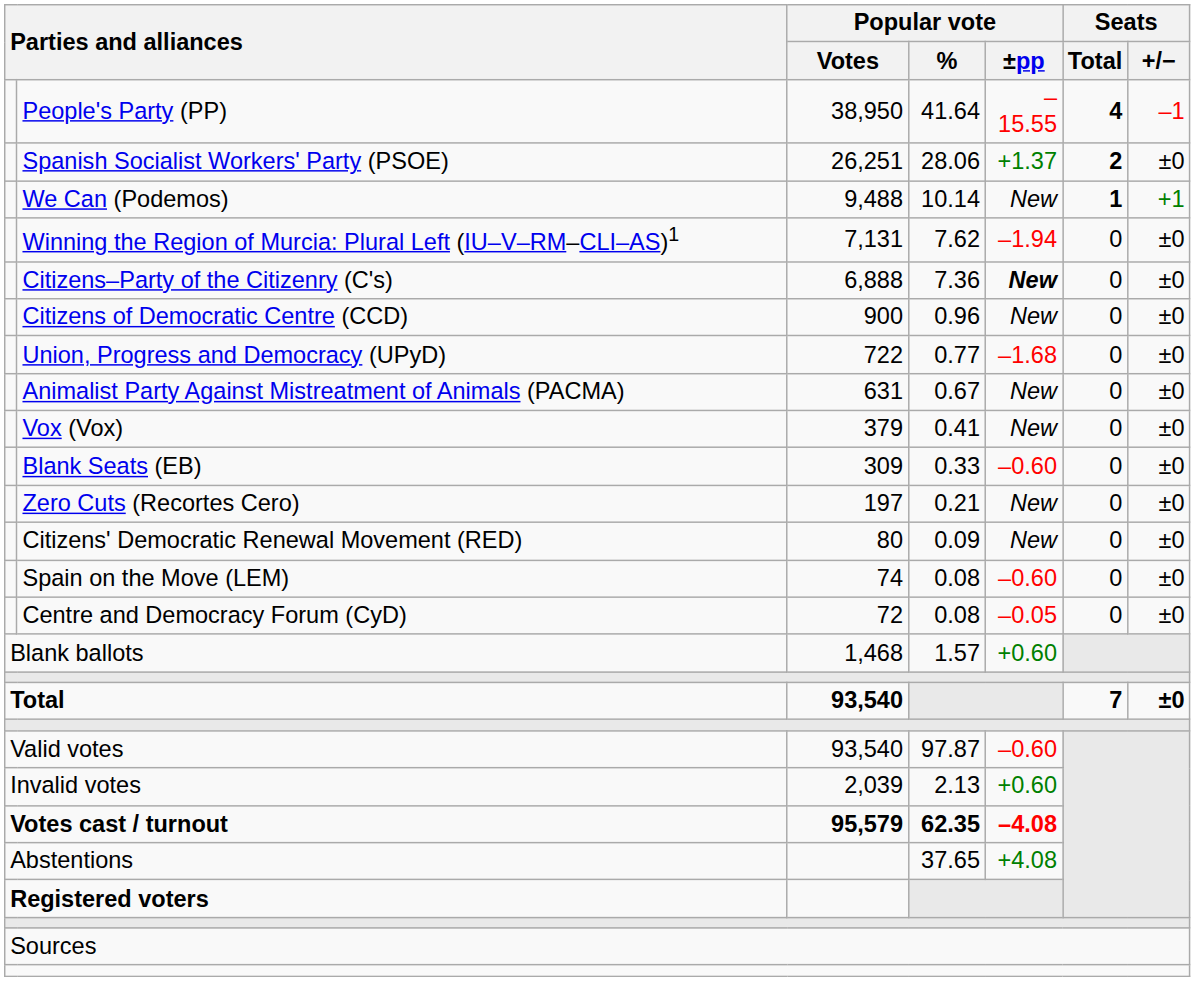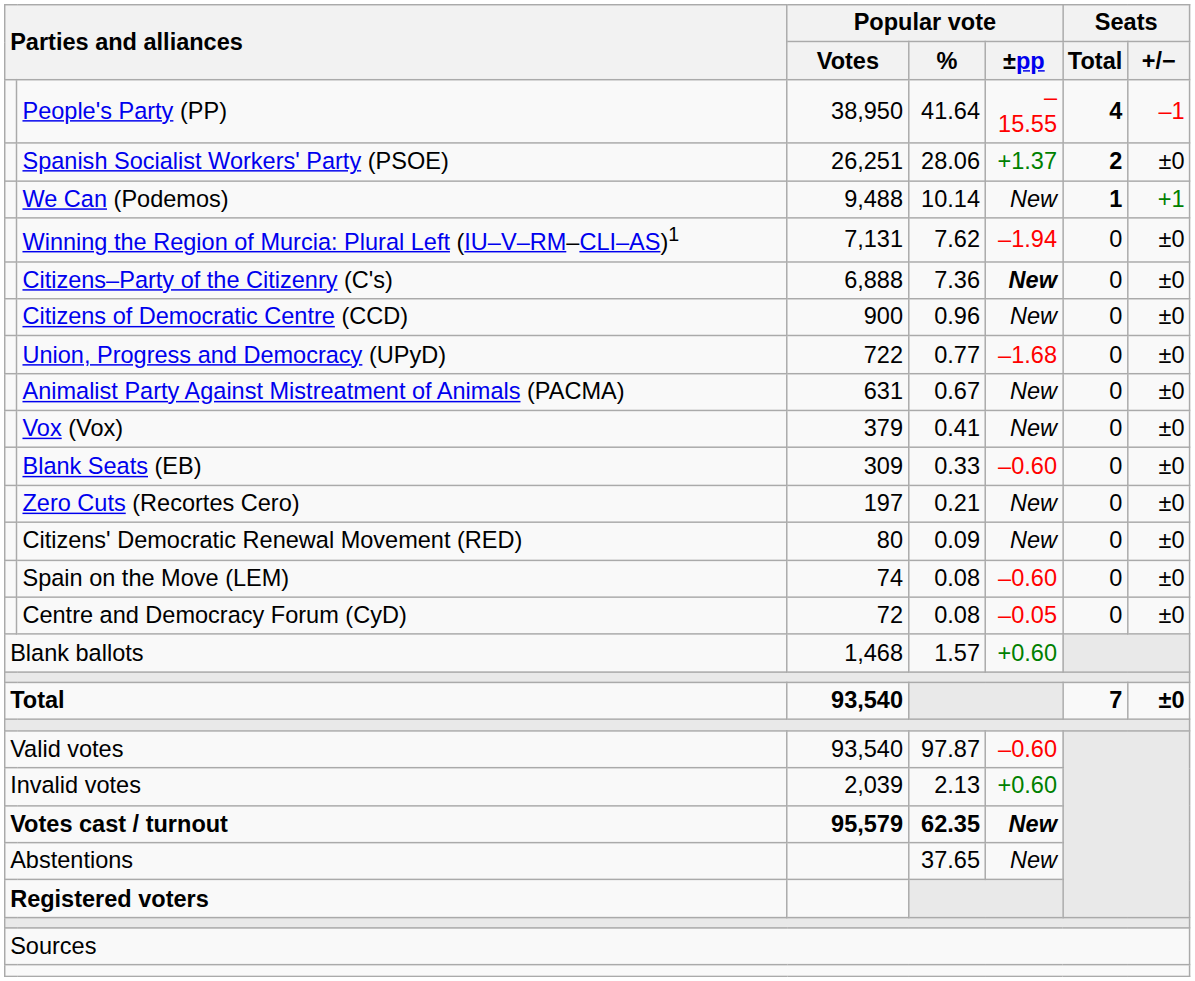(1028, 823) –4.08 -> (1033, 823) New
(1027, 860) +4.08 -> (1033, 860) New
